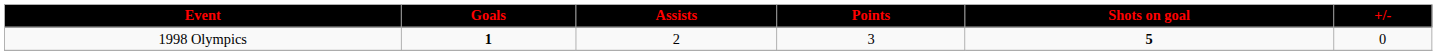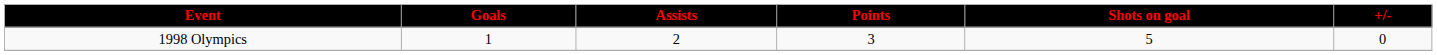(488, 38) bold -> (488, 38) normal
(1149, 38) bold -> (1149, 38) normal
